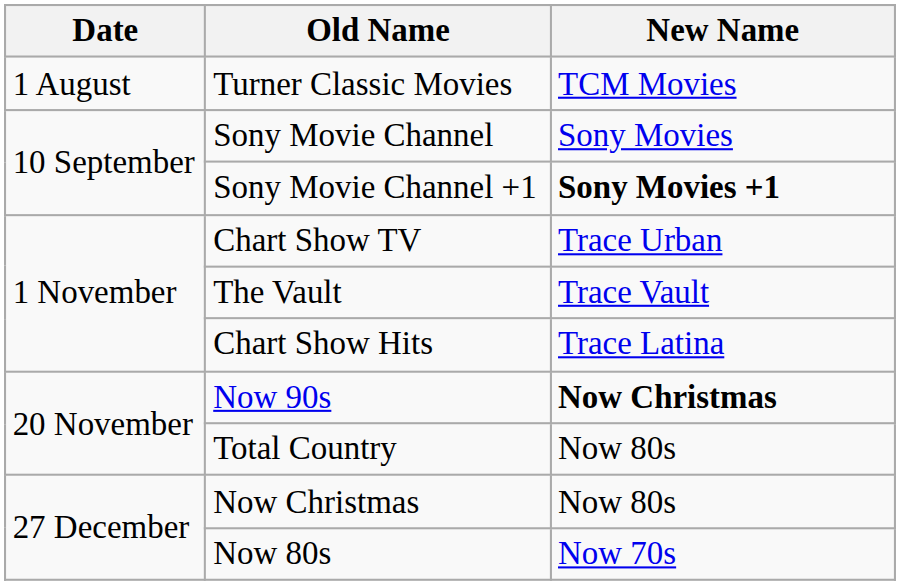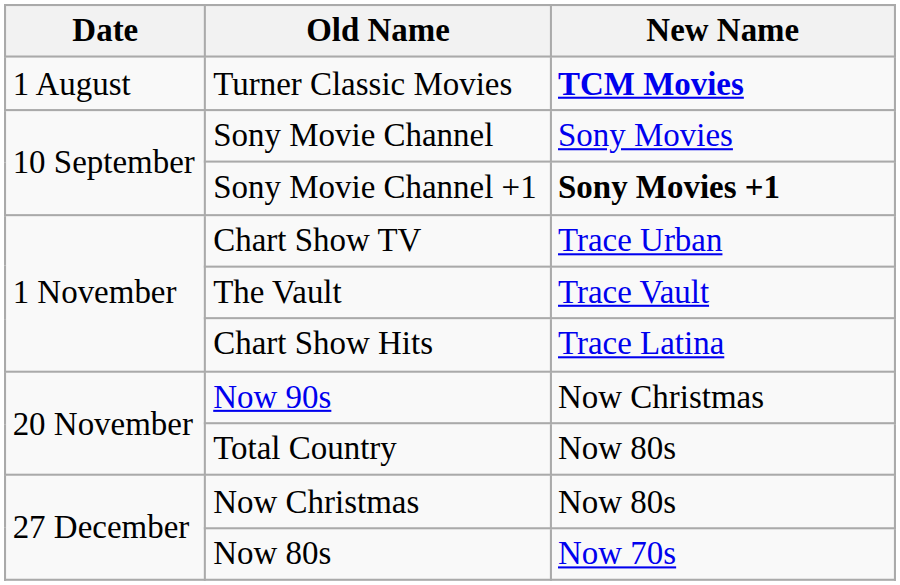(647, 82) normal -> (651, 82) bold
(667, 396) bold -> (661, 396) normal
